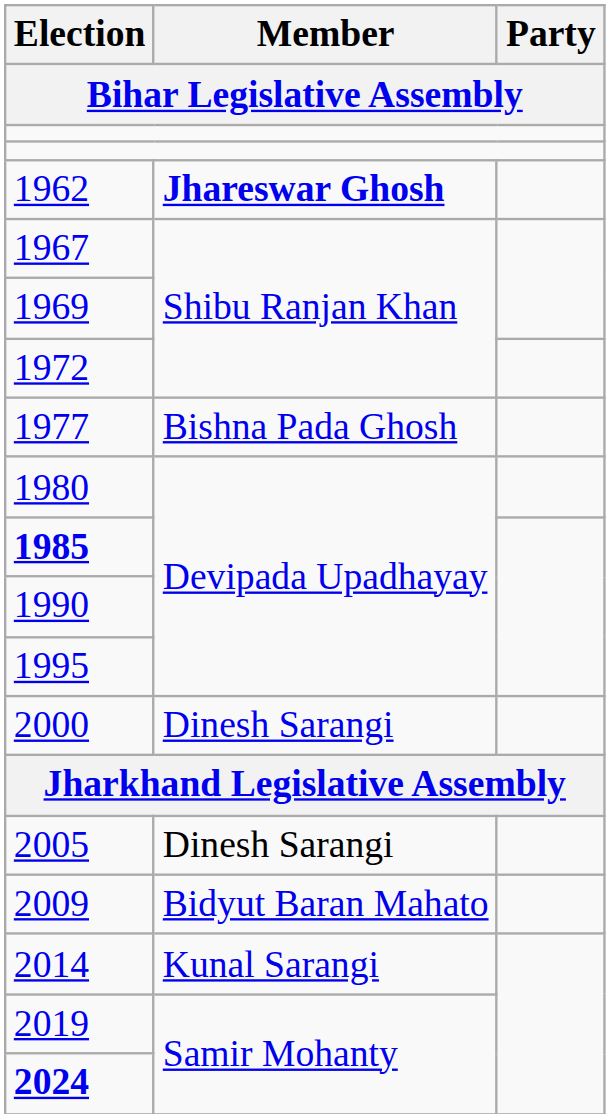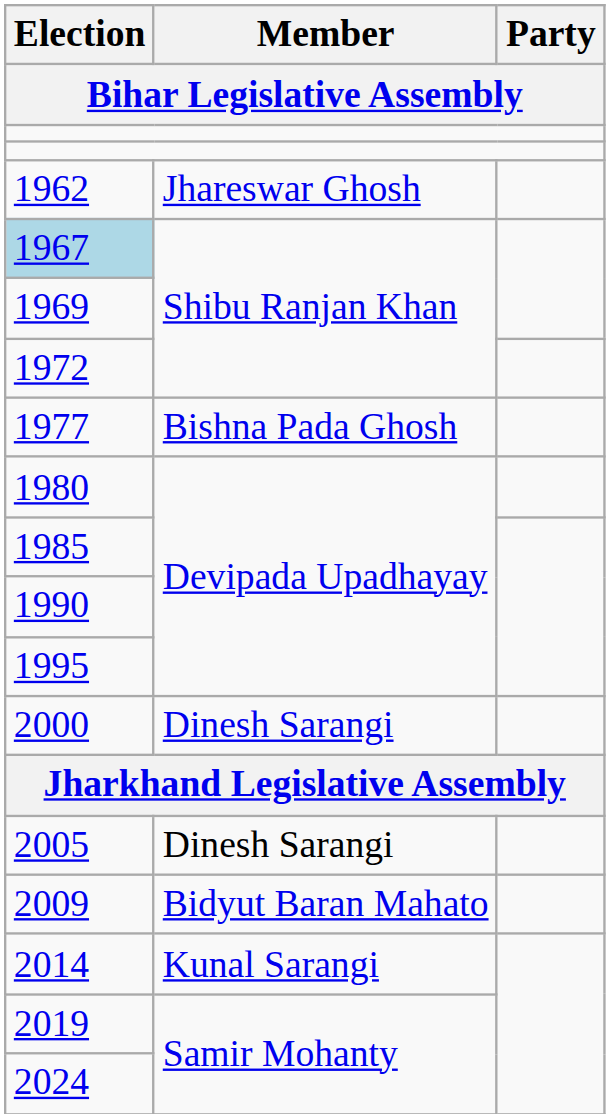(304, 188) bold -> (292, 188) normal
(51, 247) no background -> (51, 247) lightblue background
(51, 546) bold -> (51, 546) normal
(51, 1082) bold -> (51, 1082) normal
